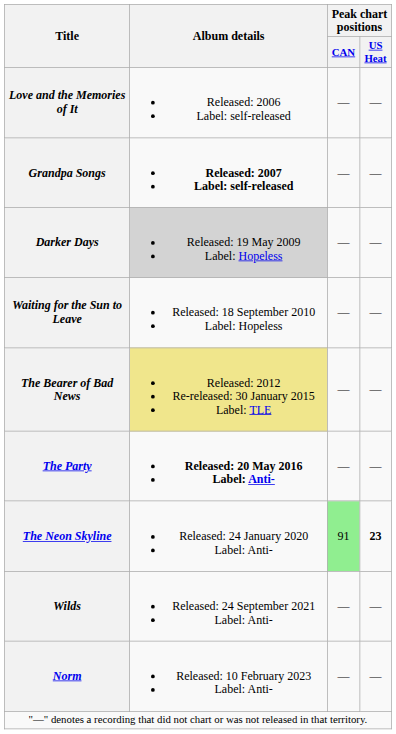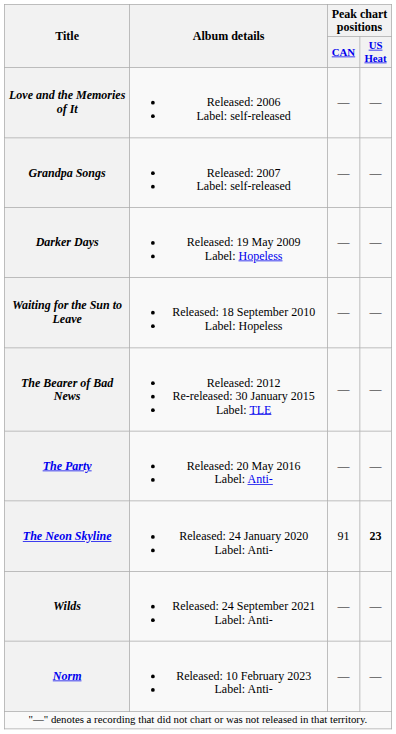(229, 179) bold -> (229, 179) normal
(229, 249) lightgrey background -> (229, 249) no background
(229, 396) khaki background -> (229, 396) no background
(229, 473) bold -> (229, 473) normal
(343, 536) lightgreen background -> (343, 536) no background
